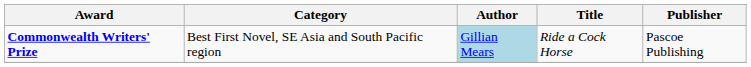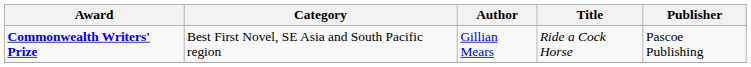(479, 44) lightblue background -> (479, 44) no background
